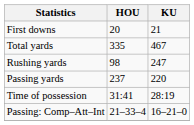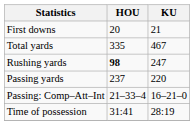(115, 62) normal -> (115, 62) bold
rows swapped: (56, 112) <-> (47, 95)
